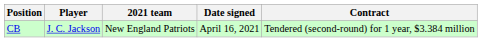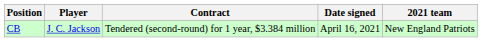columns swapped: (150, 12) <-> (369, 12)
